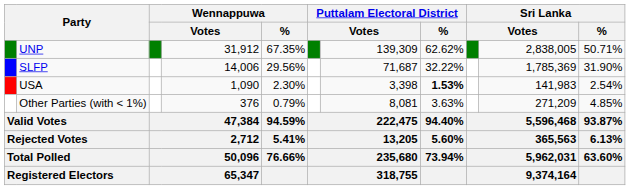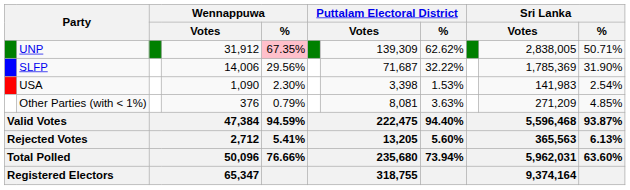(286, 49) no background -> (286, 49) pink background
(448, 85) bold -> (448, 85) normal
